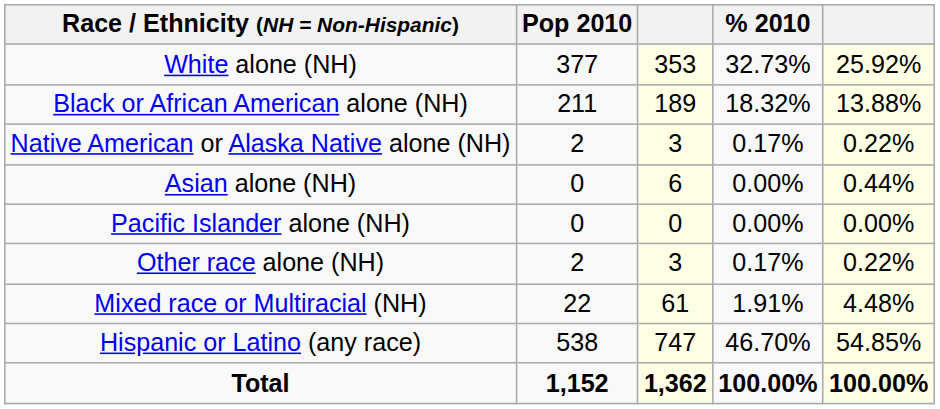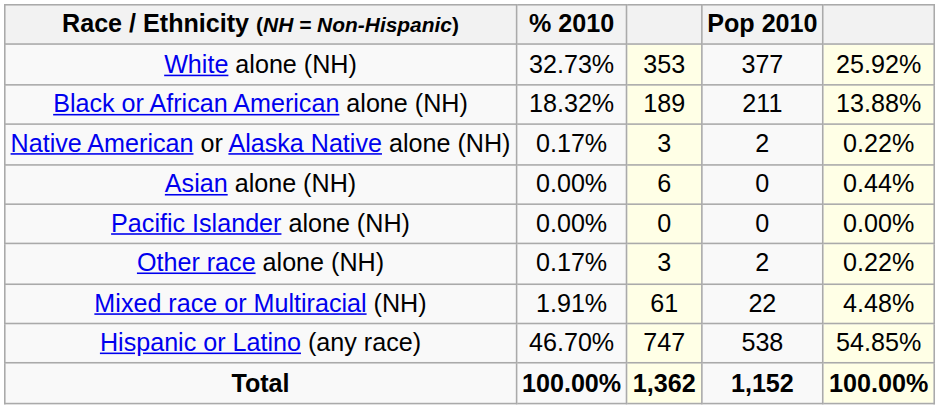columns swapped: (577, 24) <-> (768, 24)
